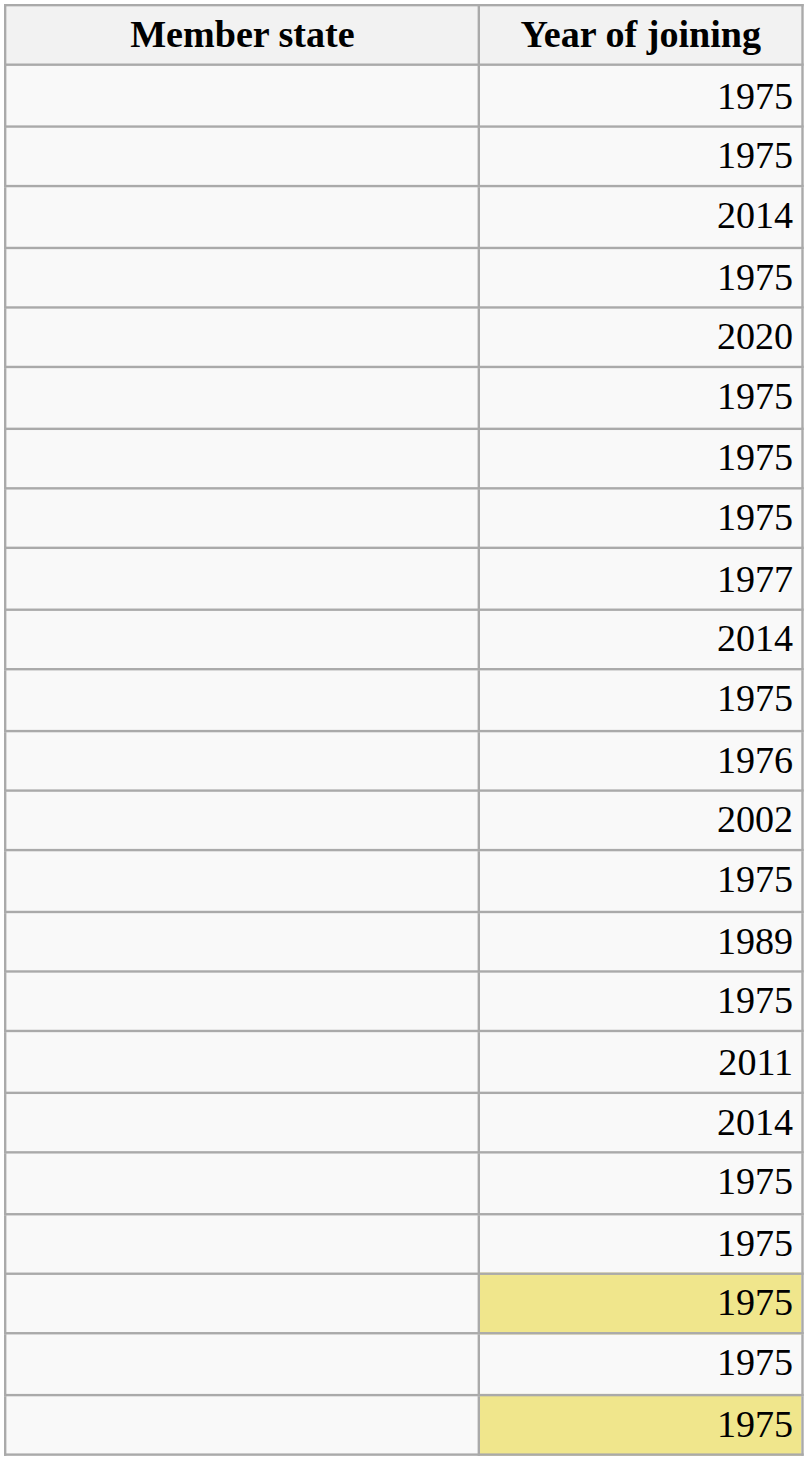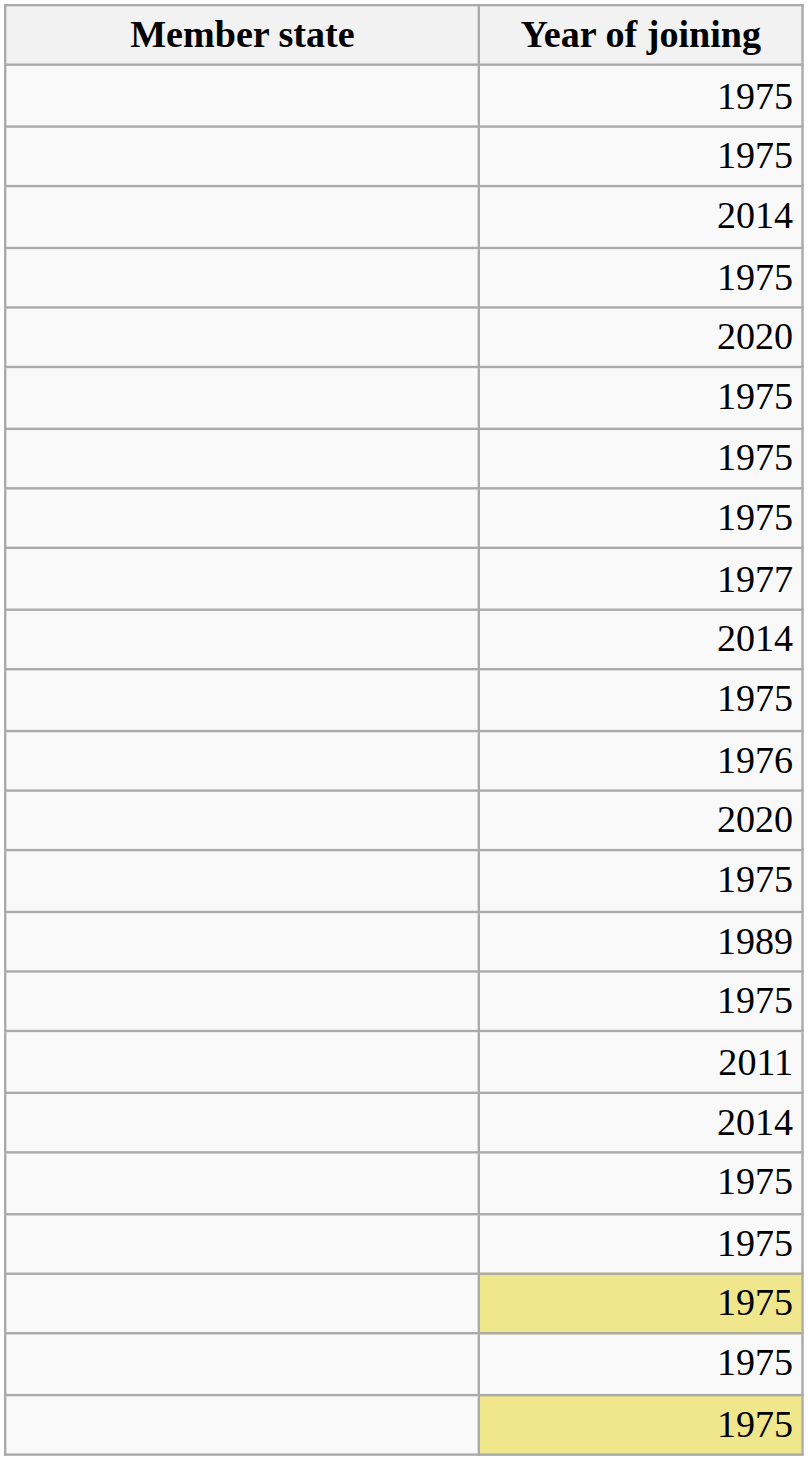(755, 819) 2002 -> (755, 819) 2020
